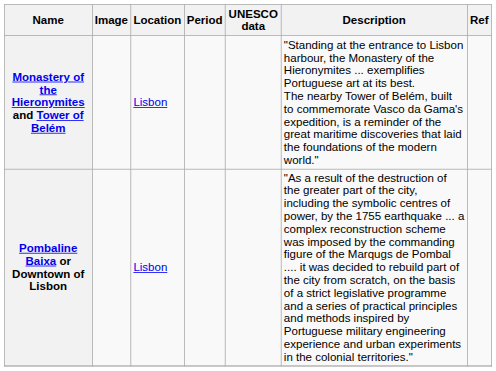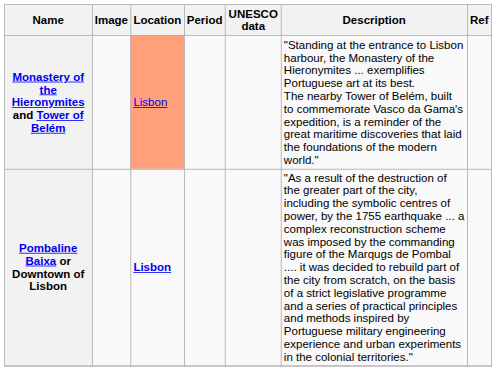(150, 102) no background -> (150, 102) lightsalmon background
(150, 268) normal -> (152, 268) bold
